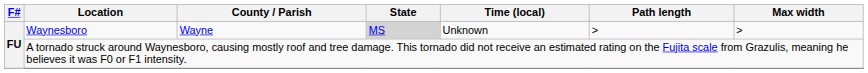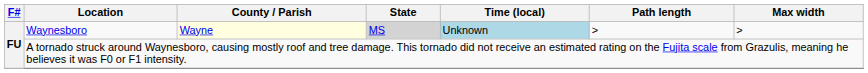(196, 30) no background -> (196, 30) lightyellow background
(465, 30) no background -> (465, 30) lightblue background
